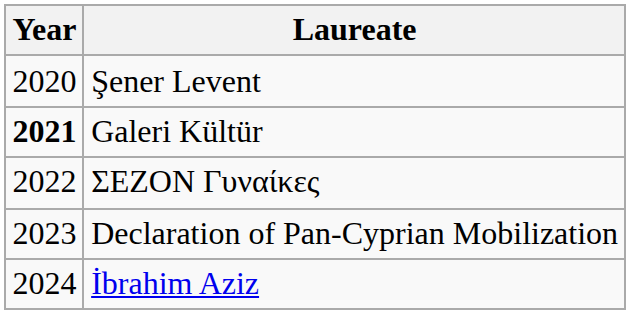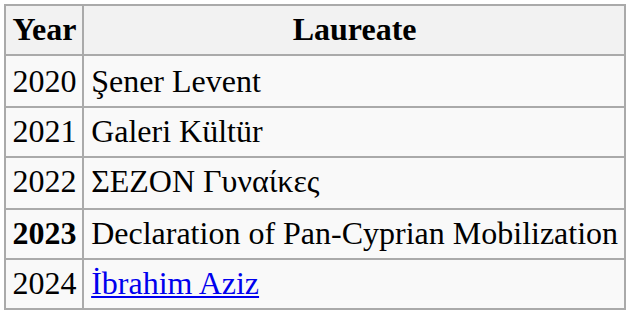(44, 131) bold -> (44, 131) normal
(44, 232) normal -> (44, 232) bold
